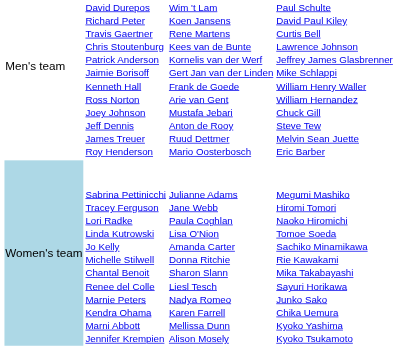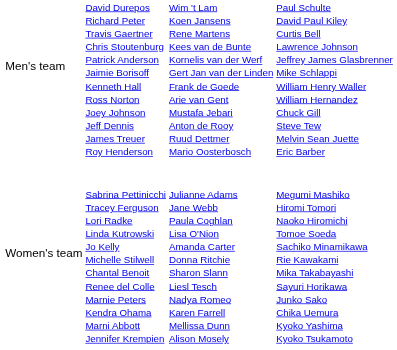(44, 253) lightblue background -> (44, 253) no background
